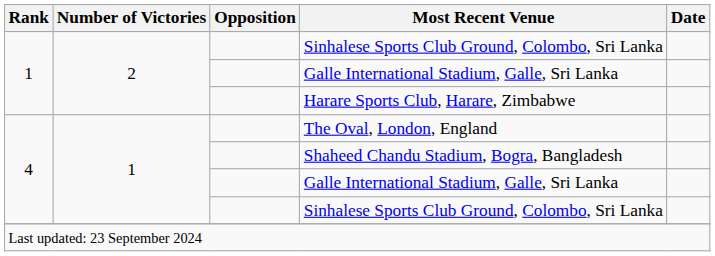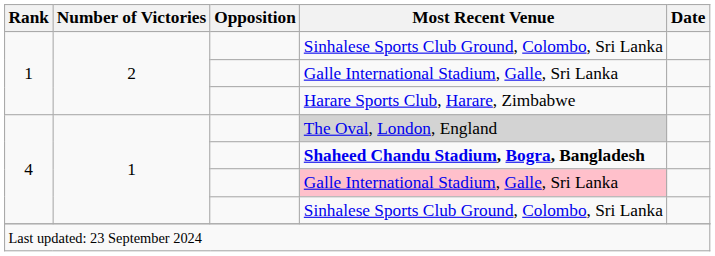(401, 127) no background -> (401, 127) lightgrey background
(463, 155) normal -> (474, 155) bold
(461, 182) no background -> (461, 182) pink background
